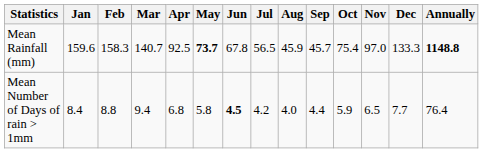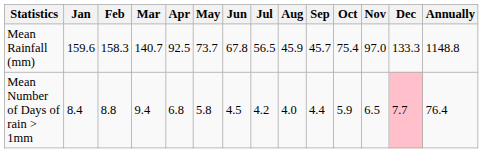(207, 48) bold -> (207, 48) normal
(443, 48) bold -> (443, 48) normal
(234, 110) bold -> (234, 110) normal
(400, 110) no background -> (400, 110) pink background
